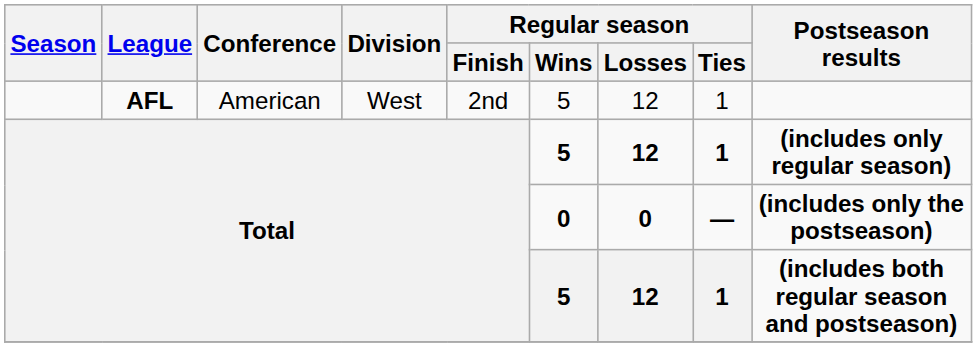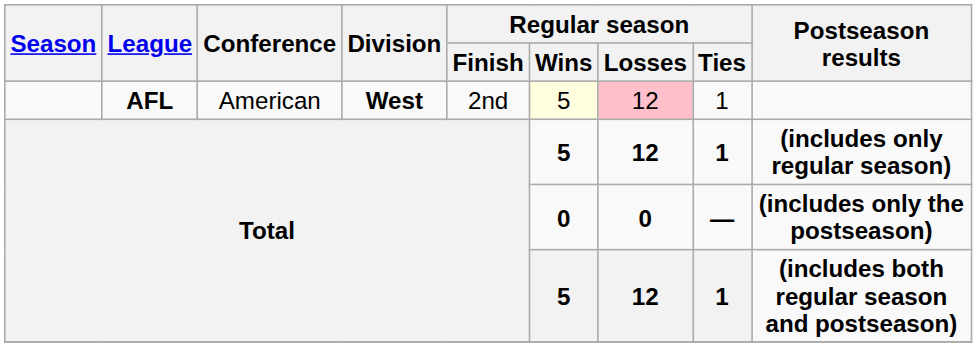(394, 101) normal -> (394, 101) bold
(564, 101) no background -> (564, 101) lightyellow background
(645, 101) no background -> (645, 101) pink background
